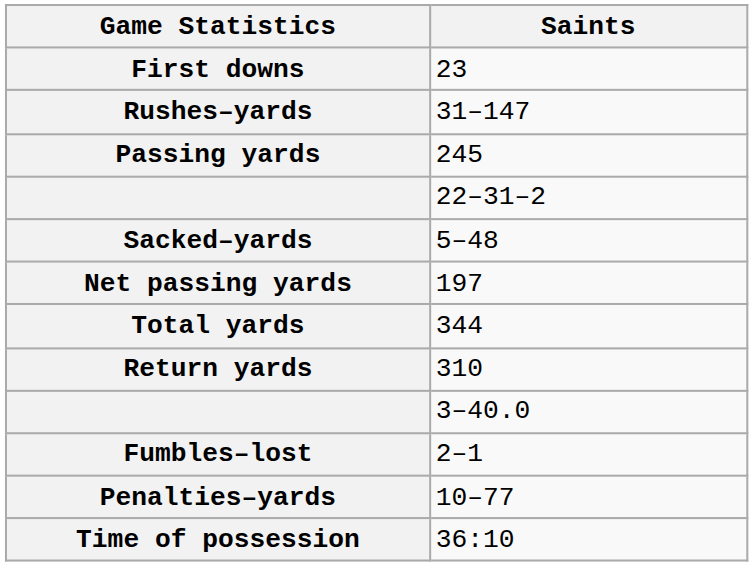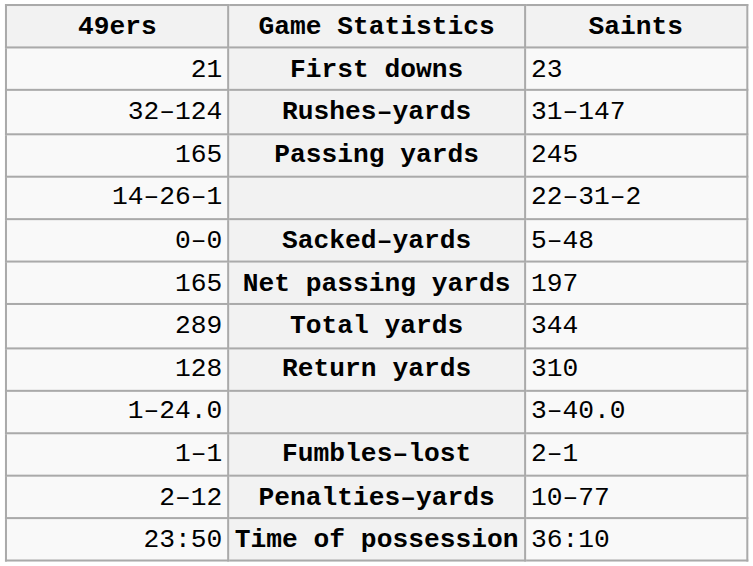+ column: (117, 26)
